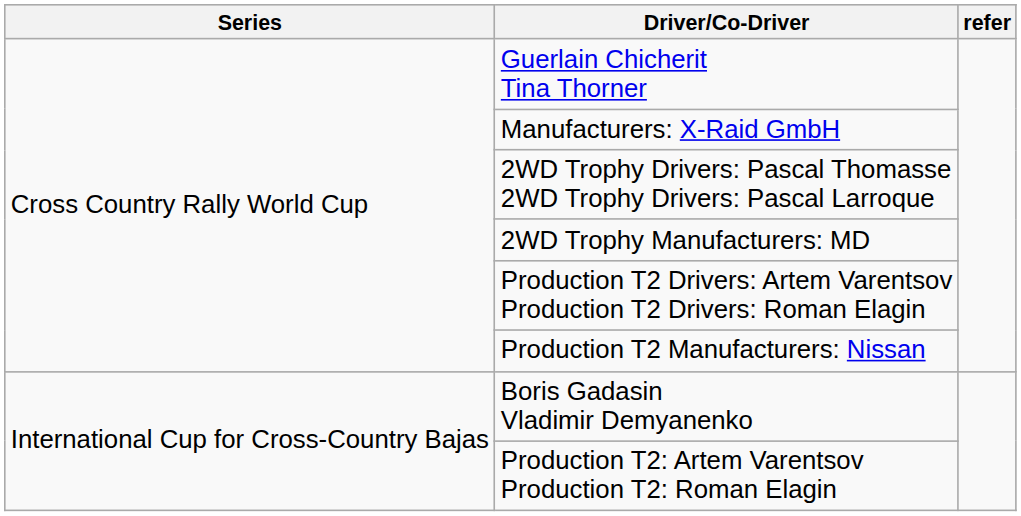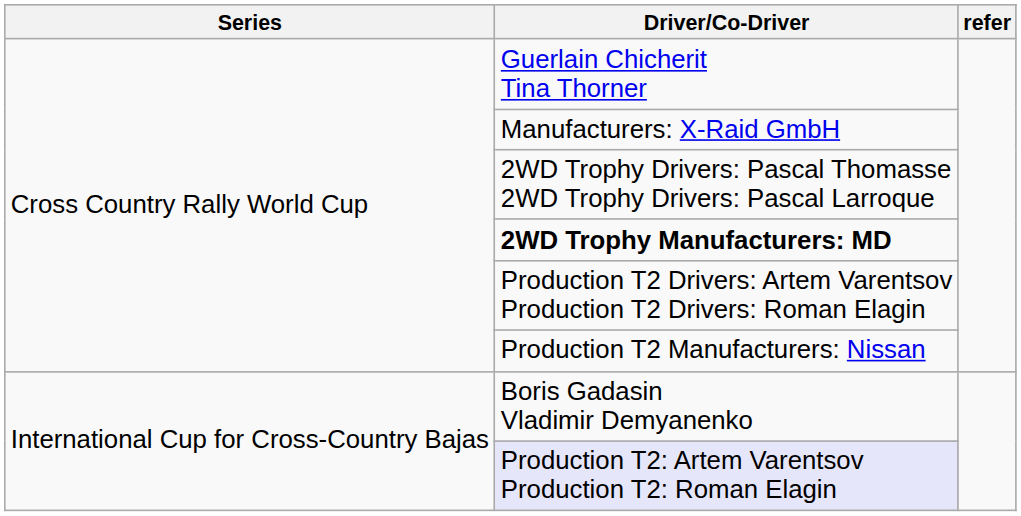(686, 239) normal -> (696, 239) bold
(682, 475) no background -> (682, 475) lavender background
